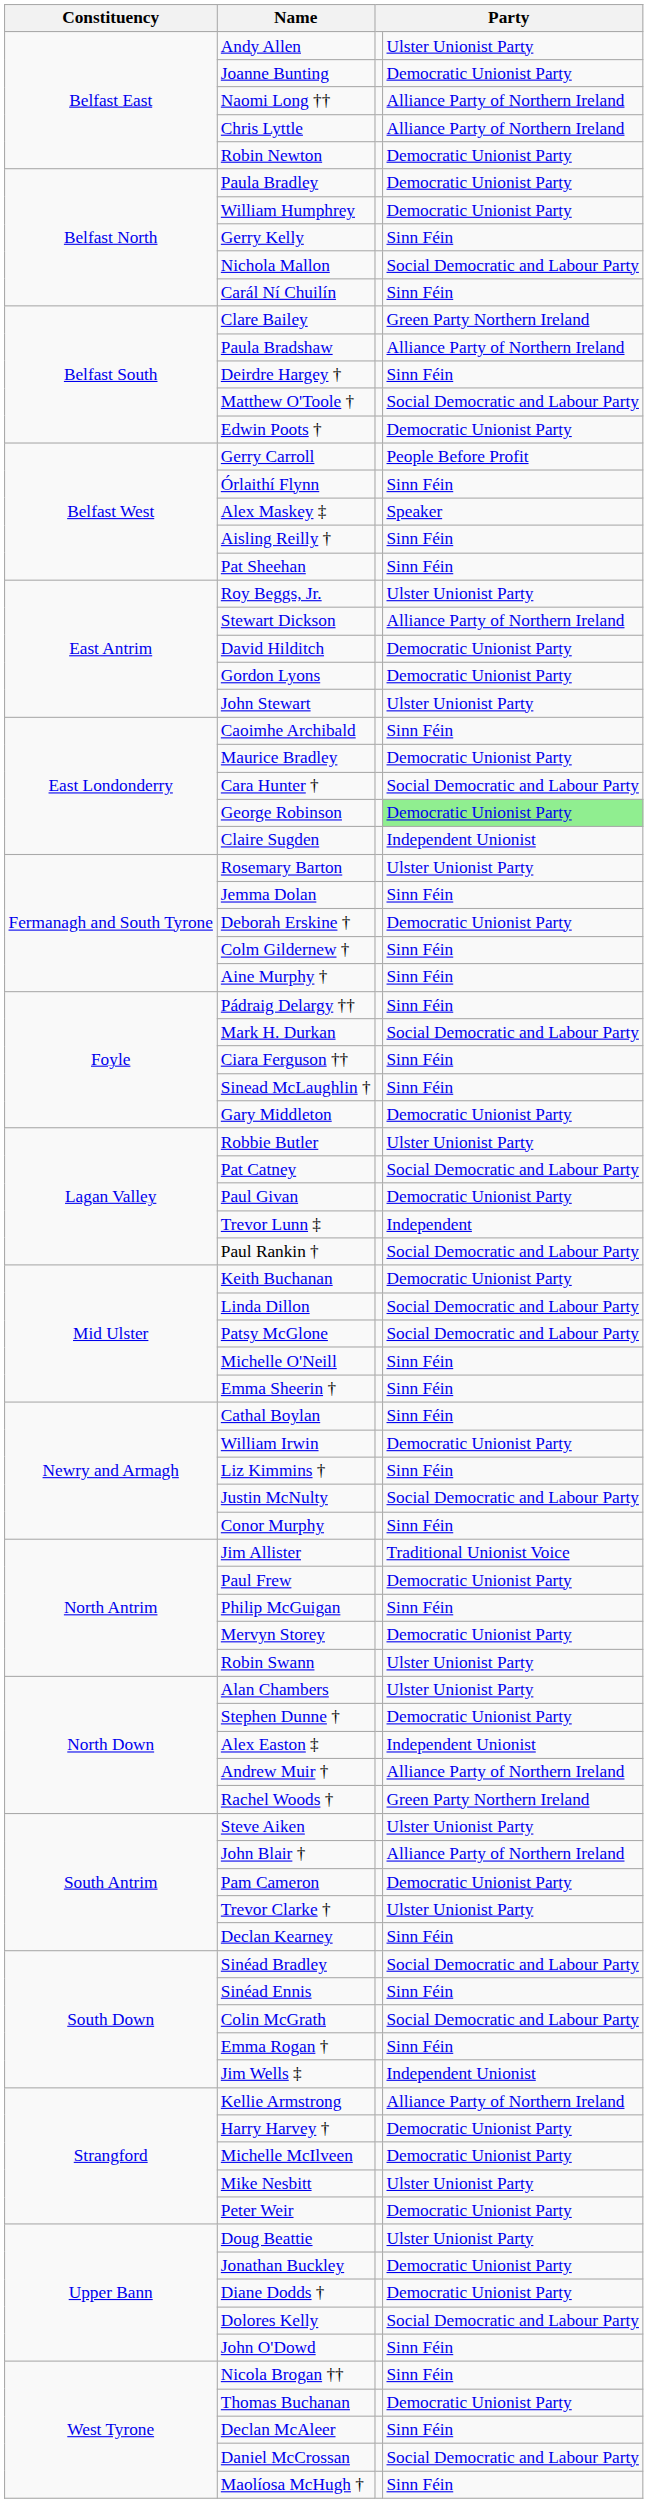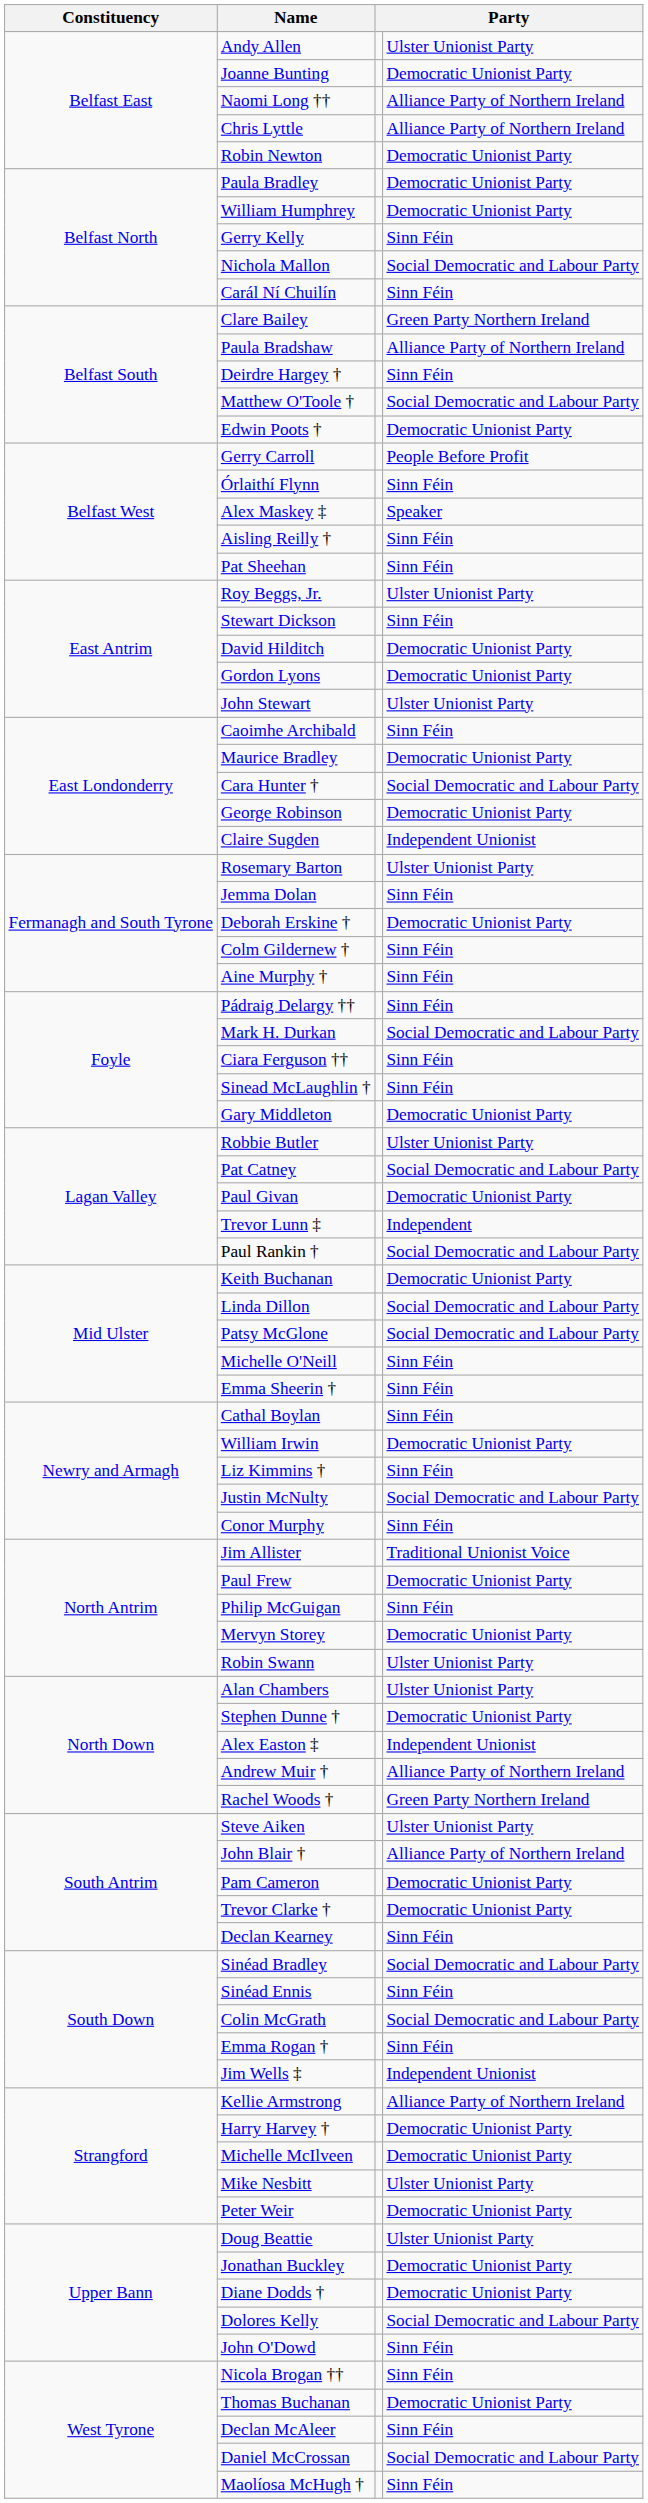(505, 621) Alliance Party of Northern Ireland -> (420, 621) Sinn Féin
(479, 812) lightgreen background -> (479, 812) no background
(460, 1909) Ulster Unionist Party -> (479, 1909) Democratic Unionist Party
